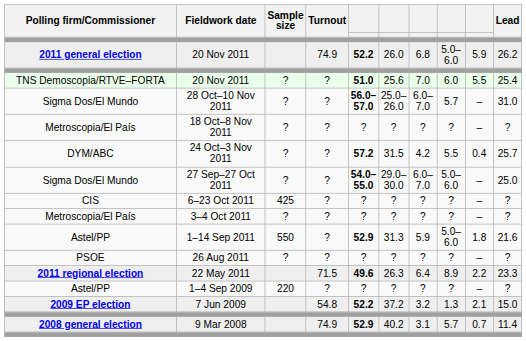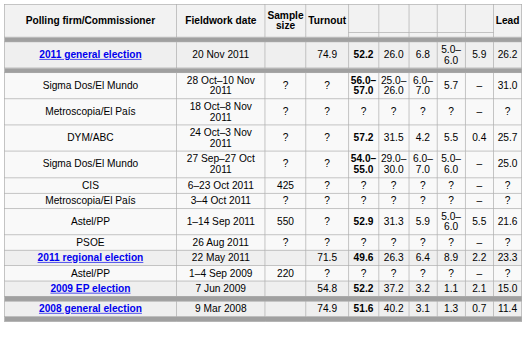- row: (90, 80)
(479, 237) 1.8 -> (479, 221) 5.5
(451, 304) 1.3 -> (451, 289) 1.1
(363, 324) 52.9 -> (363, 309) 51.6
(451, 324) 5.7 -> (451, 309) 1.3
